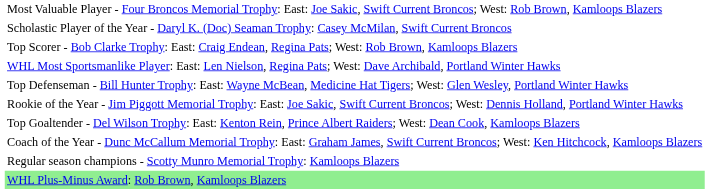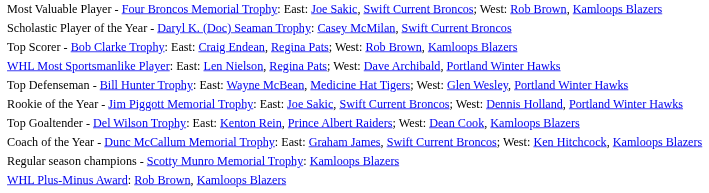(147, 179) lightgreen background -> (147, 179) no background
